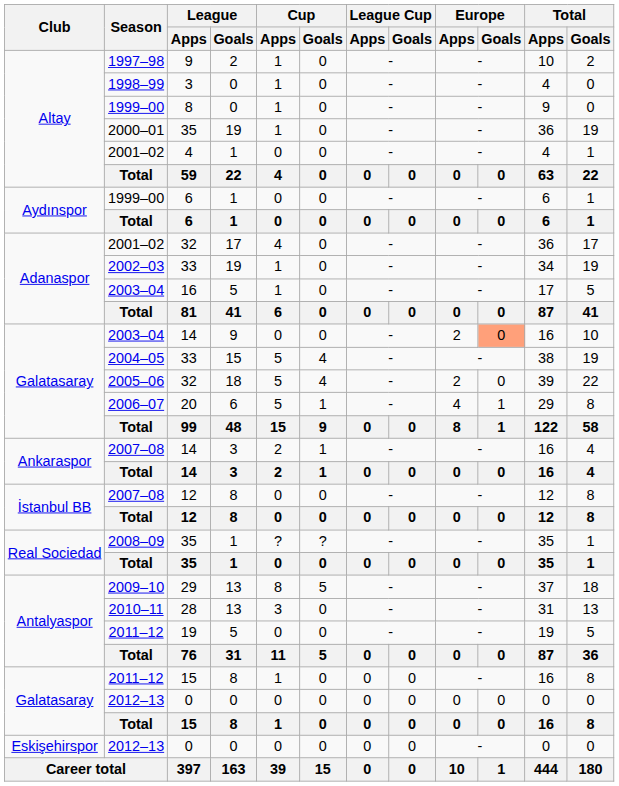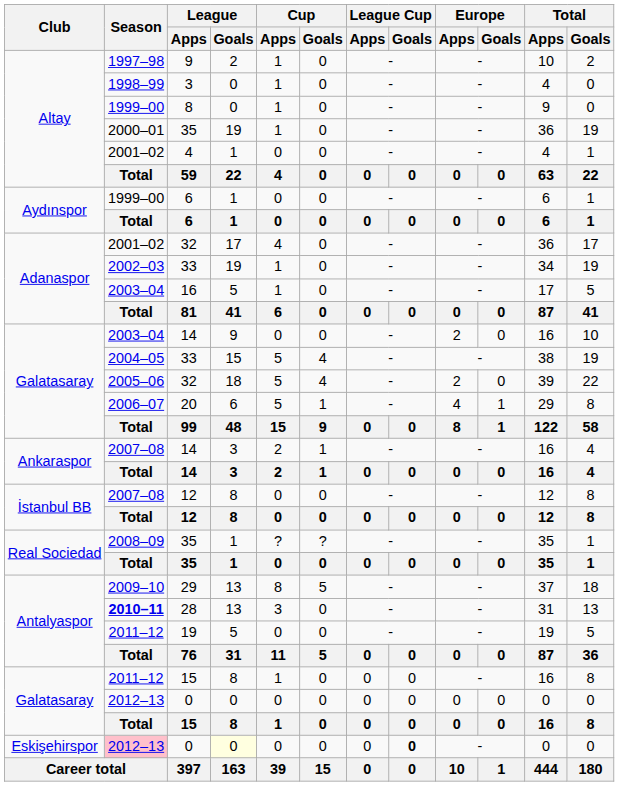(501, 335) lightsalmon background -> (501, 335) no background
(136, 609) normal -> (136, 609) bold
(136, 746) no background -> (136, 746) pink background
(233, 746) no background -> (233, 746) lightyellow background
(412, 746) normal -> (412, 746) bold
